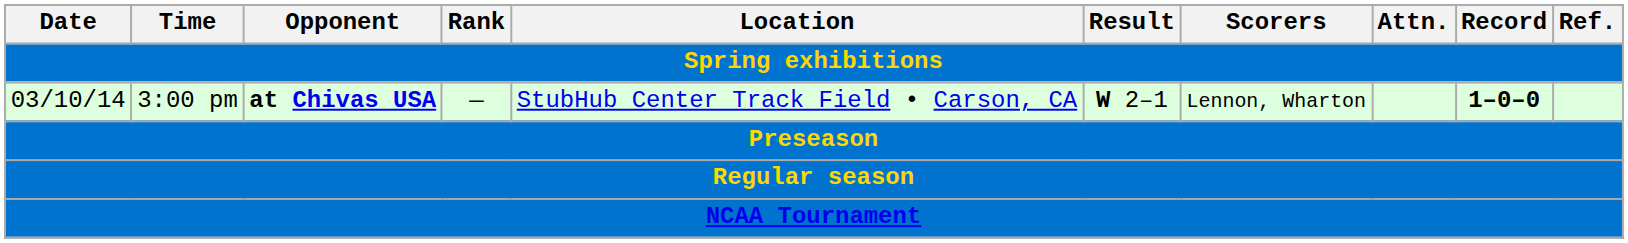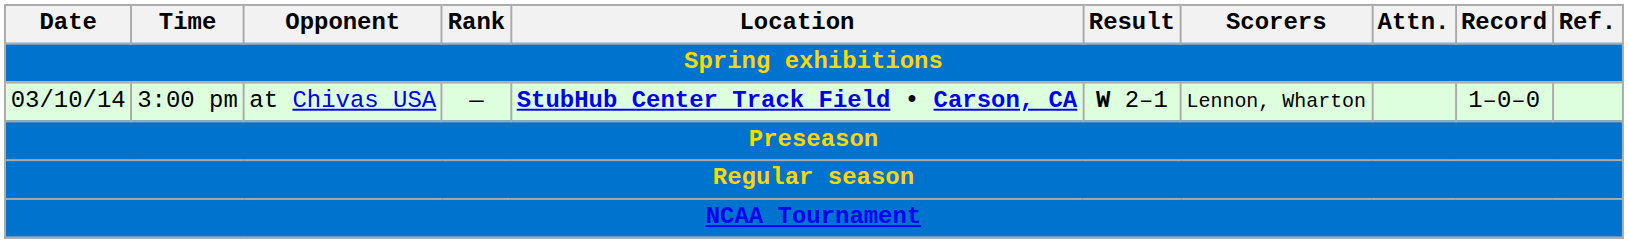(343, 102) bold -> (343, 102) normal
(797, 102) normal -> (797, 102) bold
(1504, 102) bold -> (1504, 102) normal
